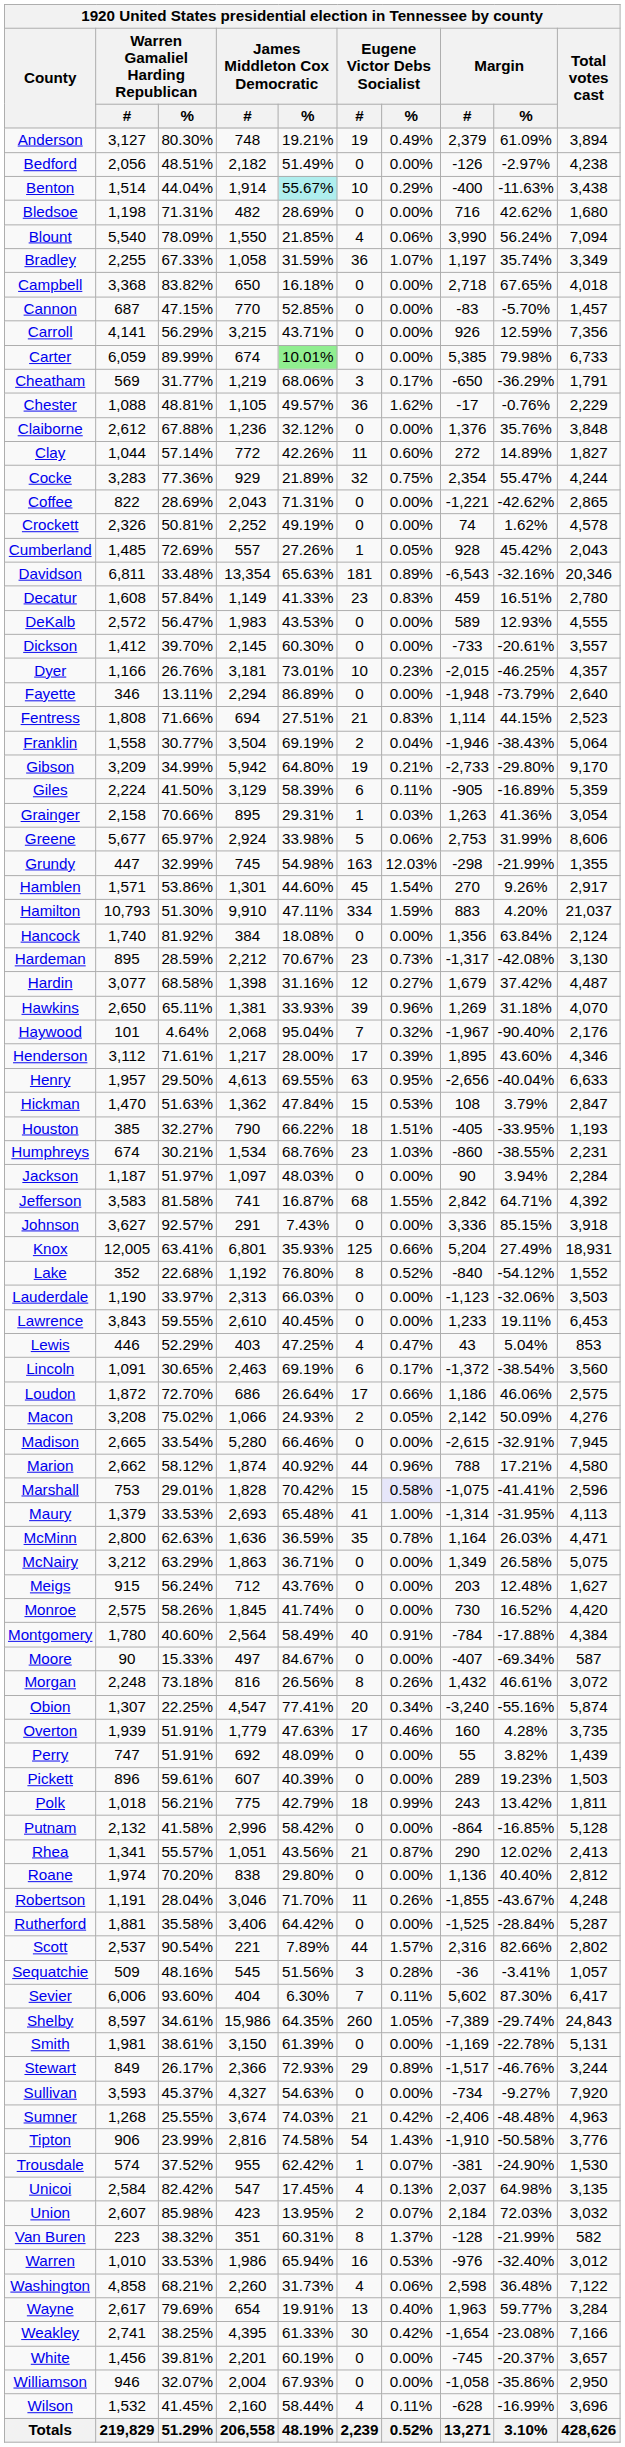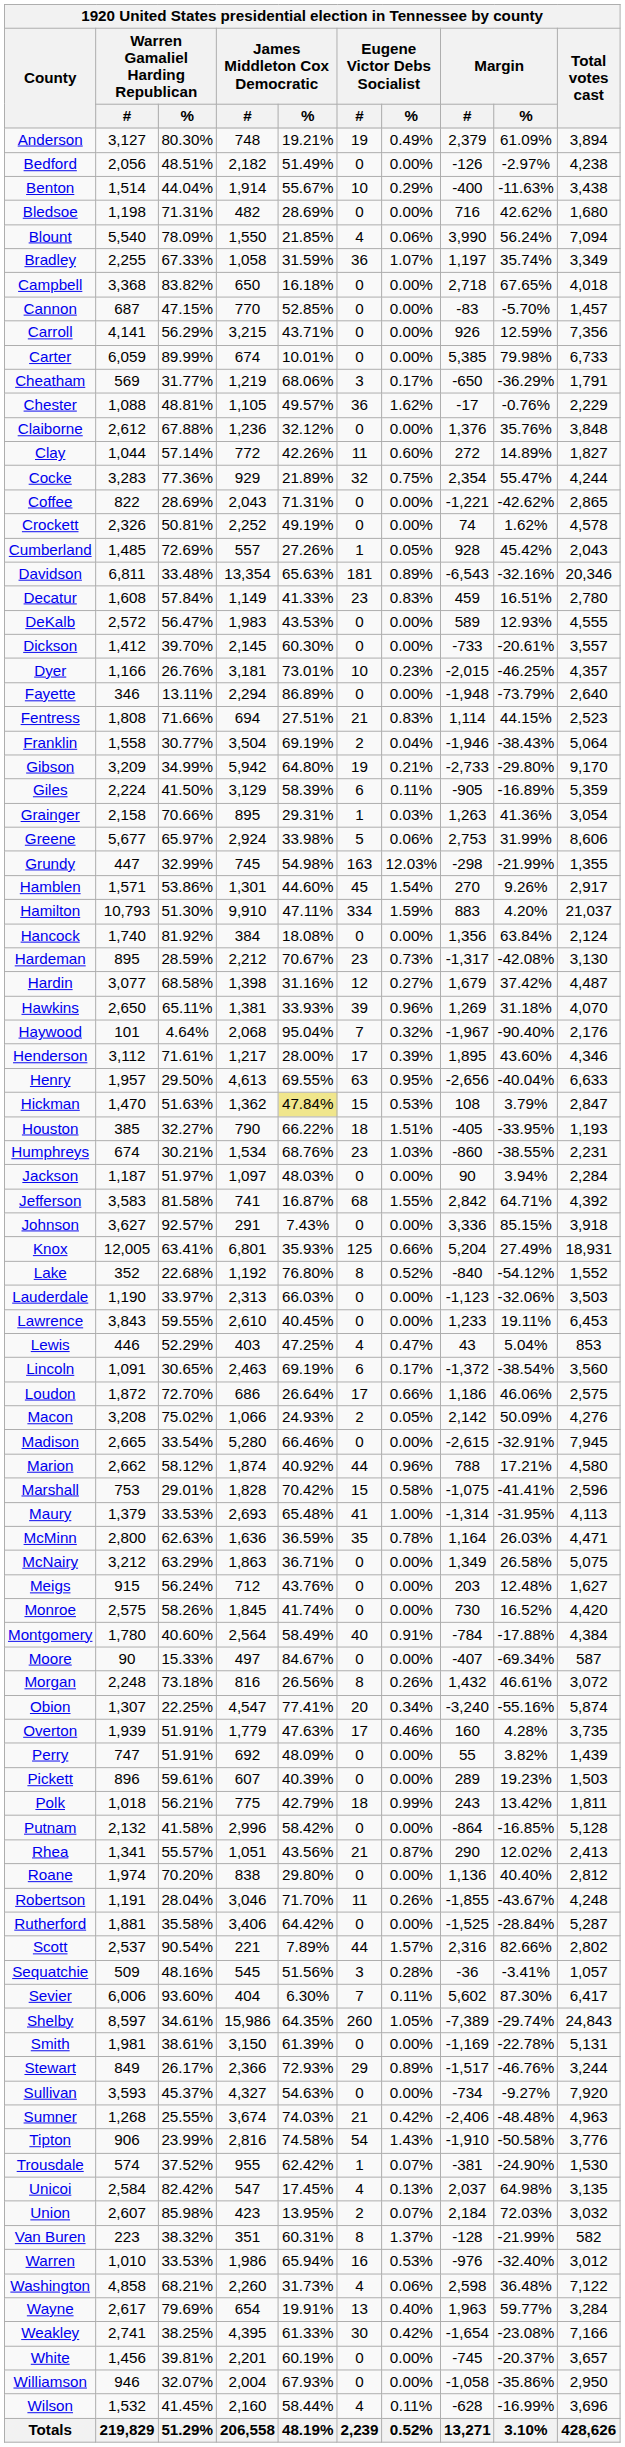(308, 188) paleturquoise background -> (308, 188) no background
(308, 357) lightgreen background -> (308, 357) no background
(308, 1104) no background -> (308, 1104) khaki background
(411, 1490) lavender background -> (411, 1490) no background
